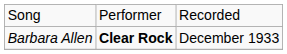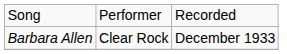(136, 37) bold -> (134, 37) normal
